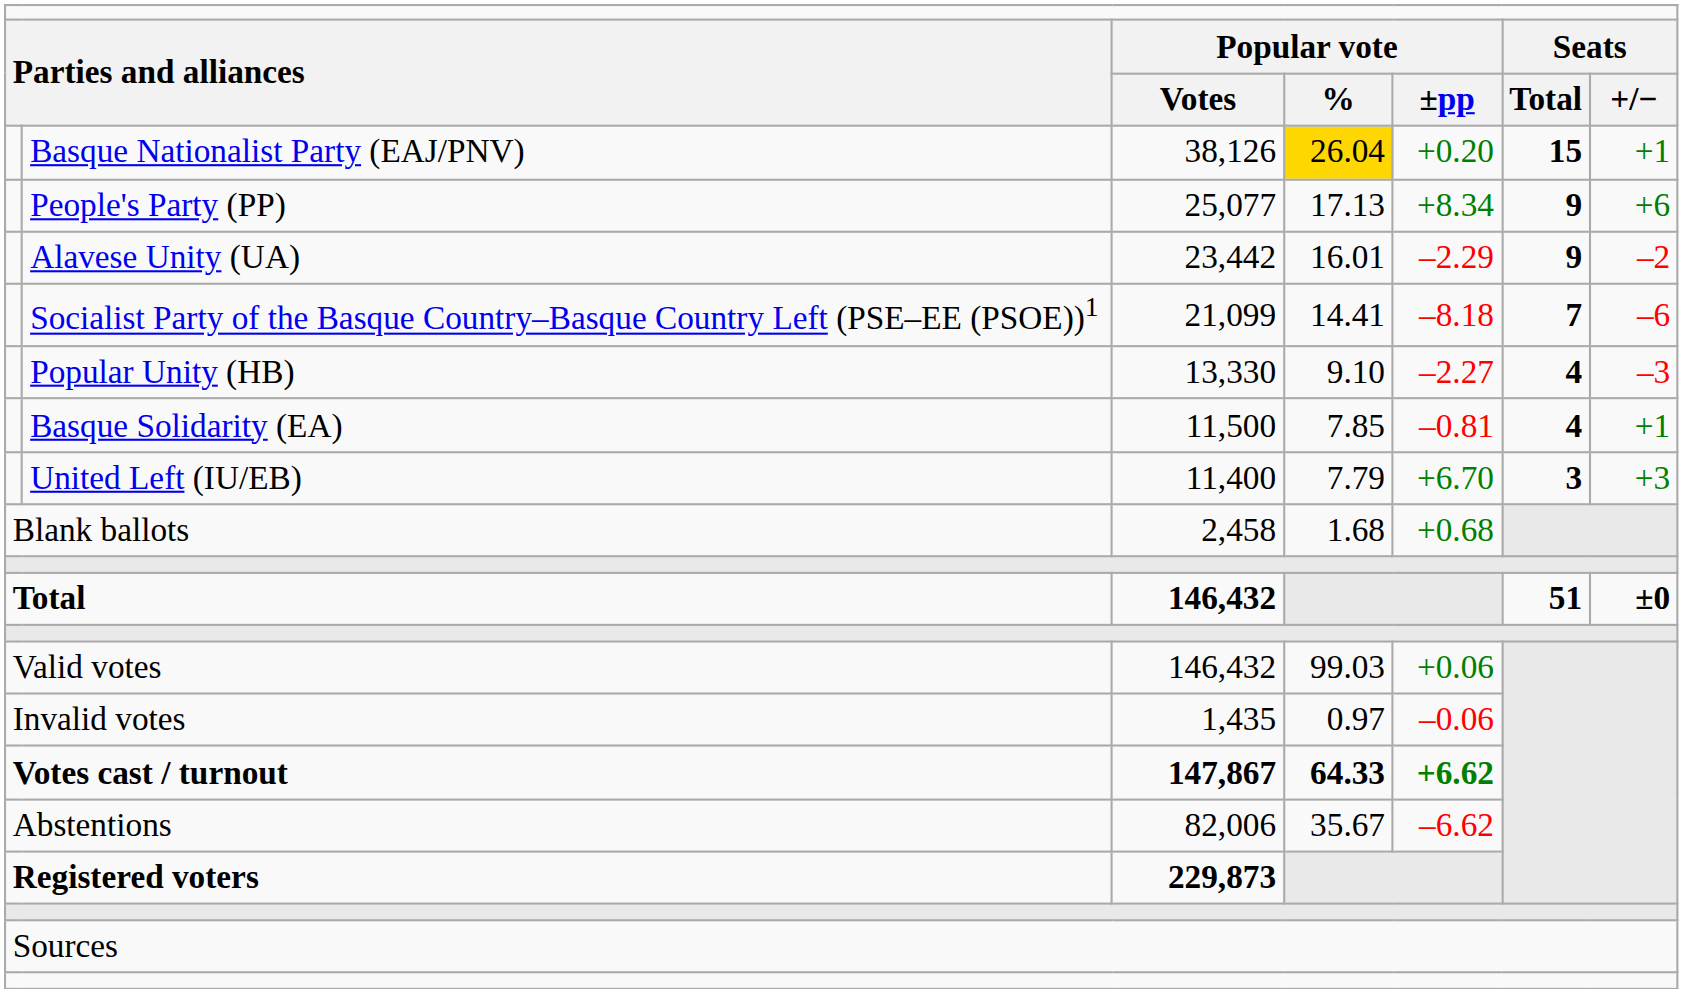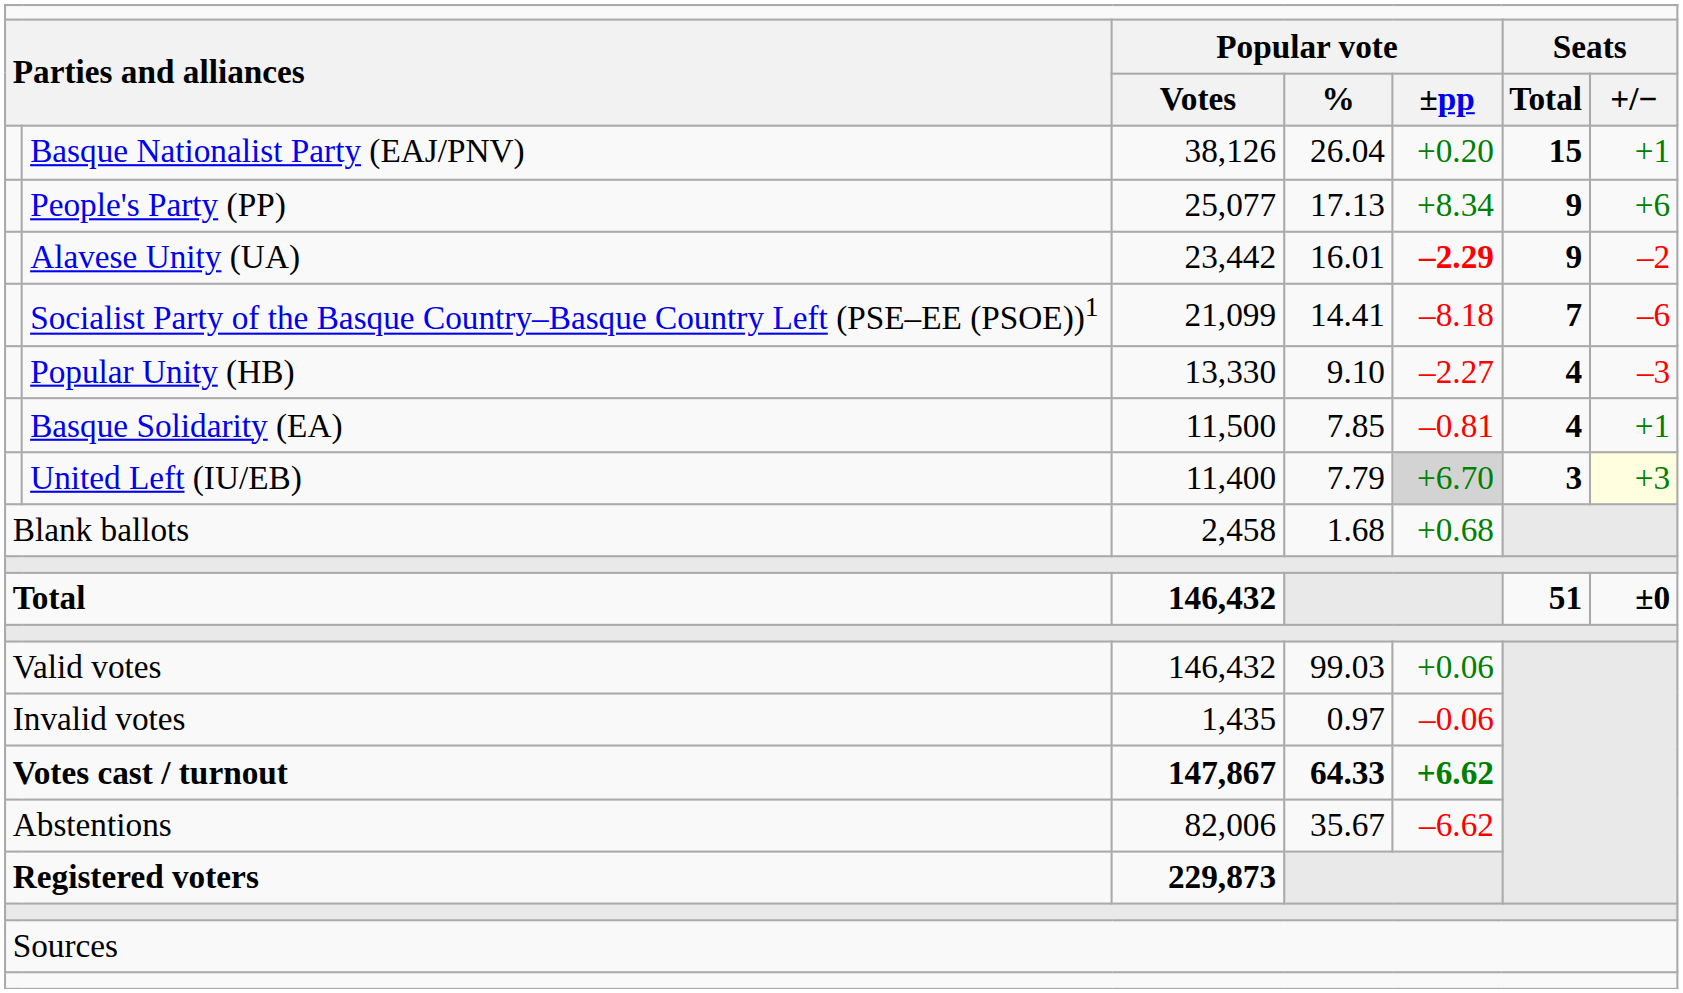(1348, 151) gold background -> (1348, 151) no background
(1456, 257) normal -> (1456, 257) bold
(1455, 477) no background -> (1455, 477) lightgrey background
(1652, 477) no background -> (1652, 477) lightyellow background
